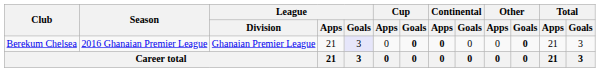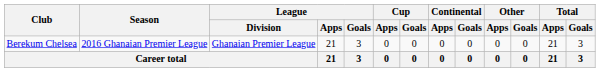(359, 43) lavender background -> (359, 43) no background
(414, 43) bold -> (414, 43) normal
(442, 43) bold -> (442, 43) normal
(525, 43) bold -> (525, 43) normal
